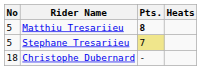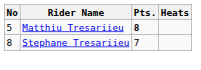(9, 42) 5 -> (9, 42) 8
(142, 42) khaki background -> (137, 42) no background
- row: (79, 58)
